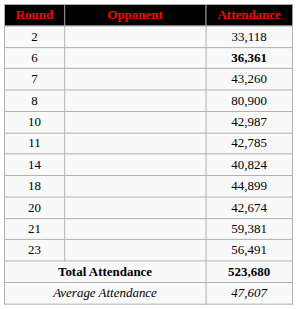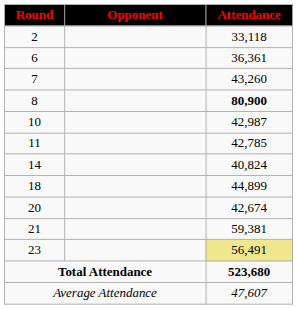(249, 58) bold -> (249, 58) normal
(249, 101) normal -> (249, 101) bold
(249, 250) no background -> (249, 250) khaki background
